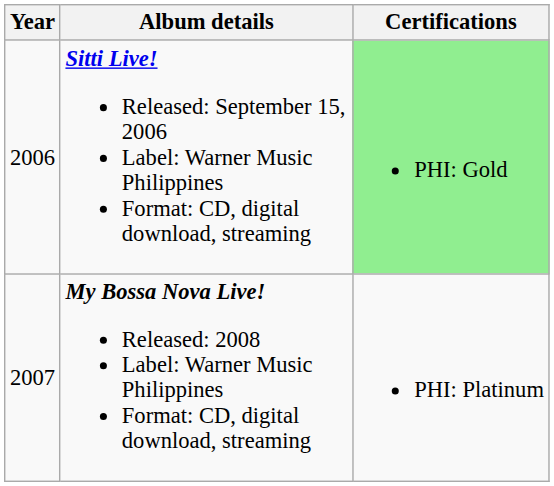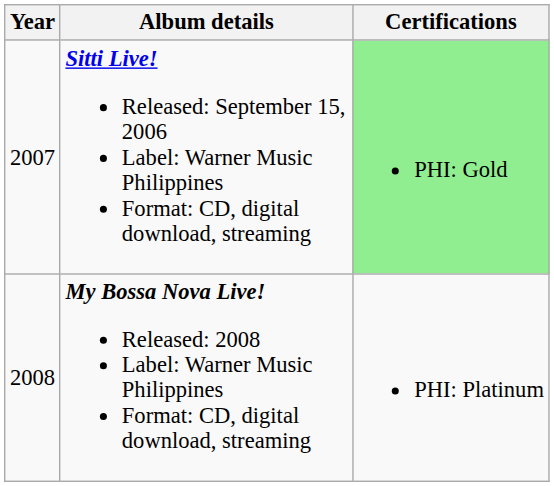(32, 156) 2006 -> (32, 156) 2007
(32, 377) 2007 -> (32, 377) 2008
